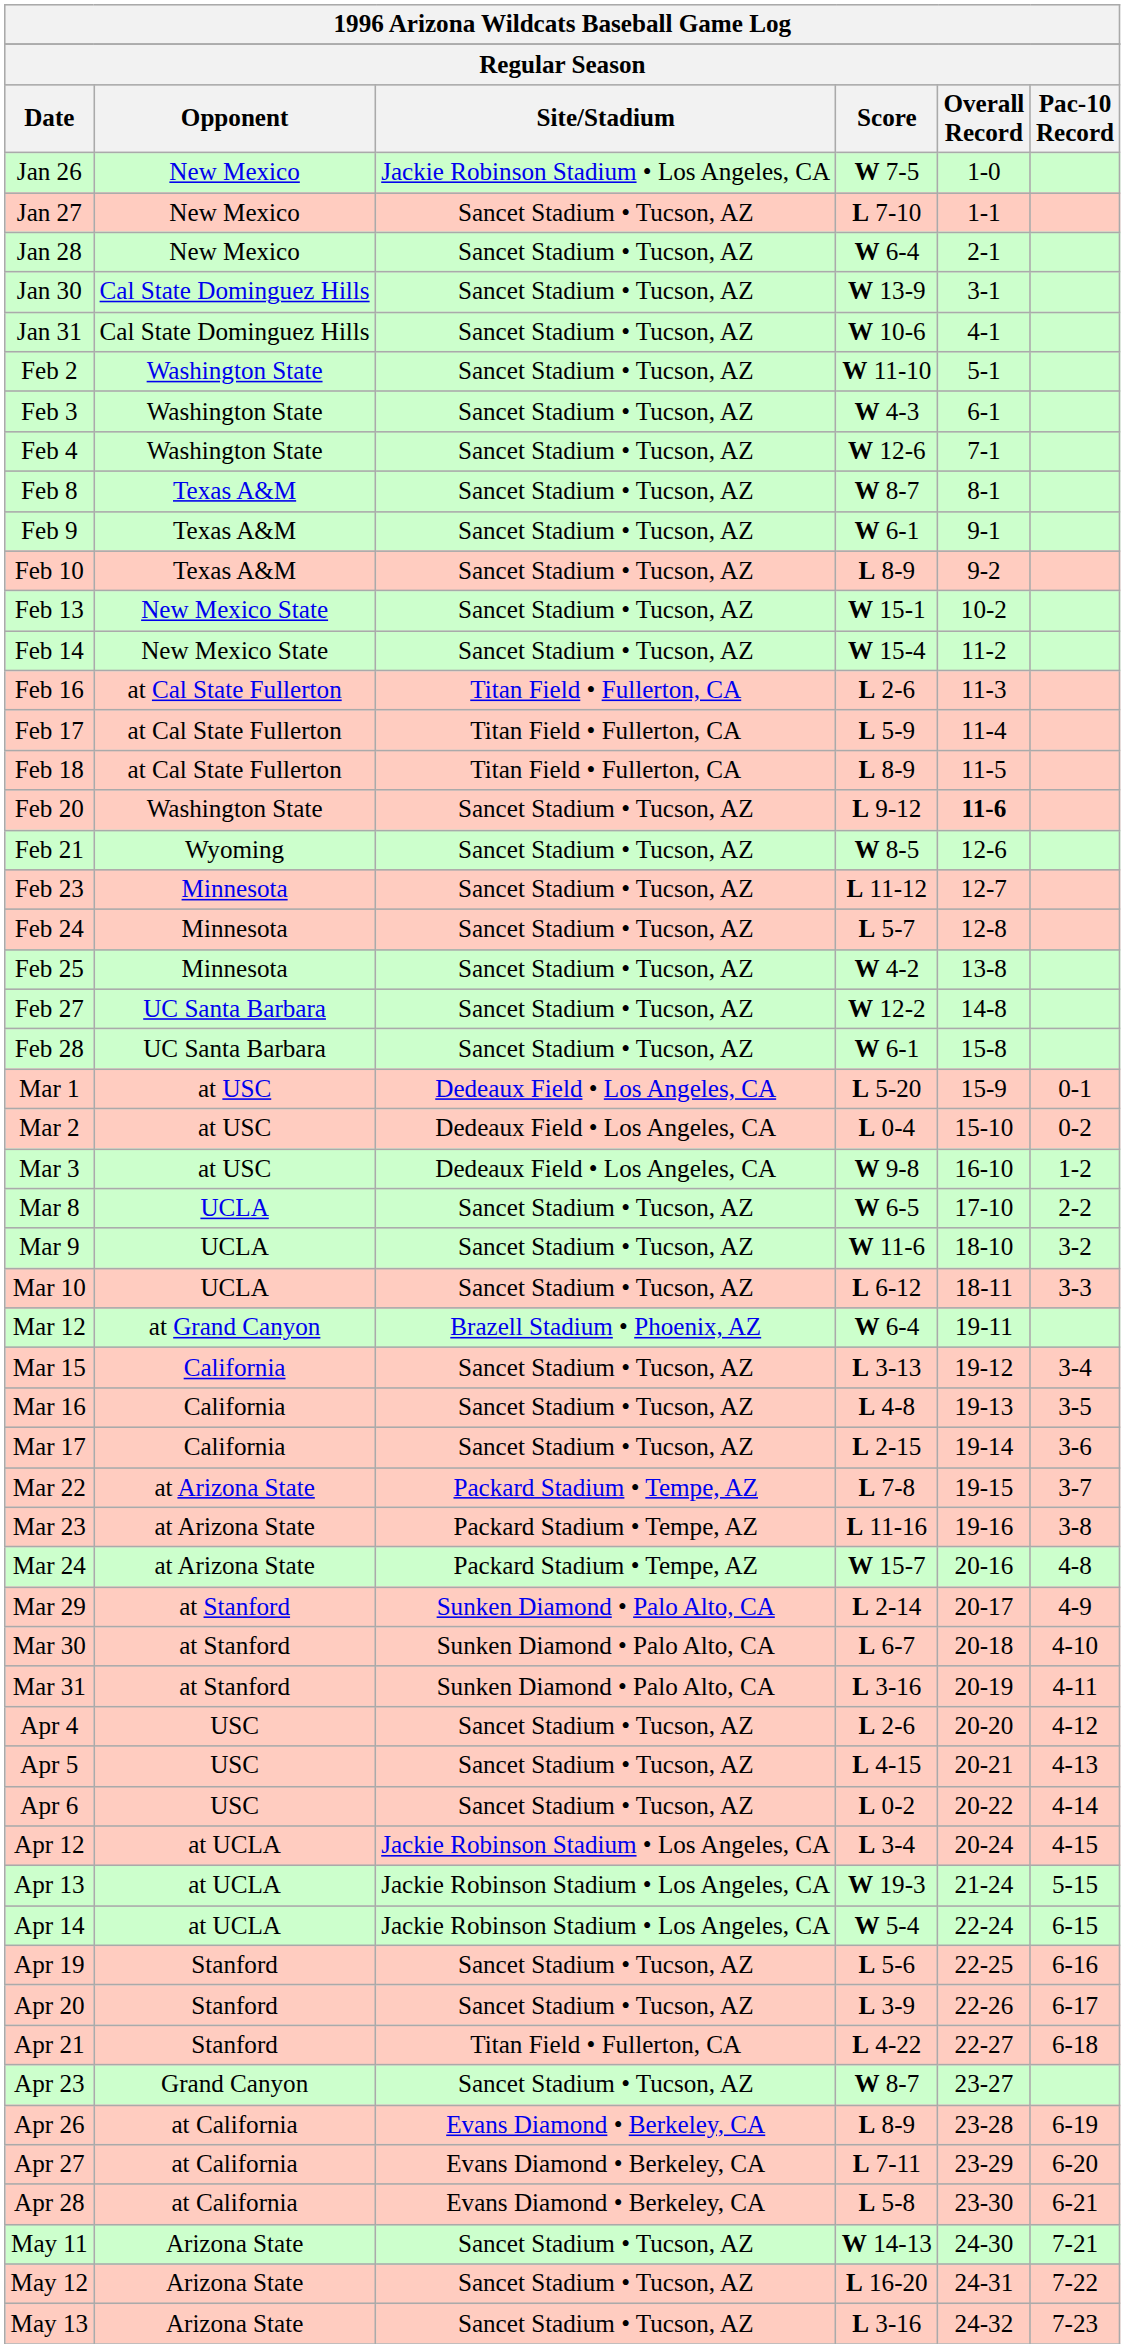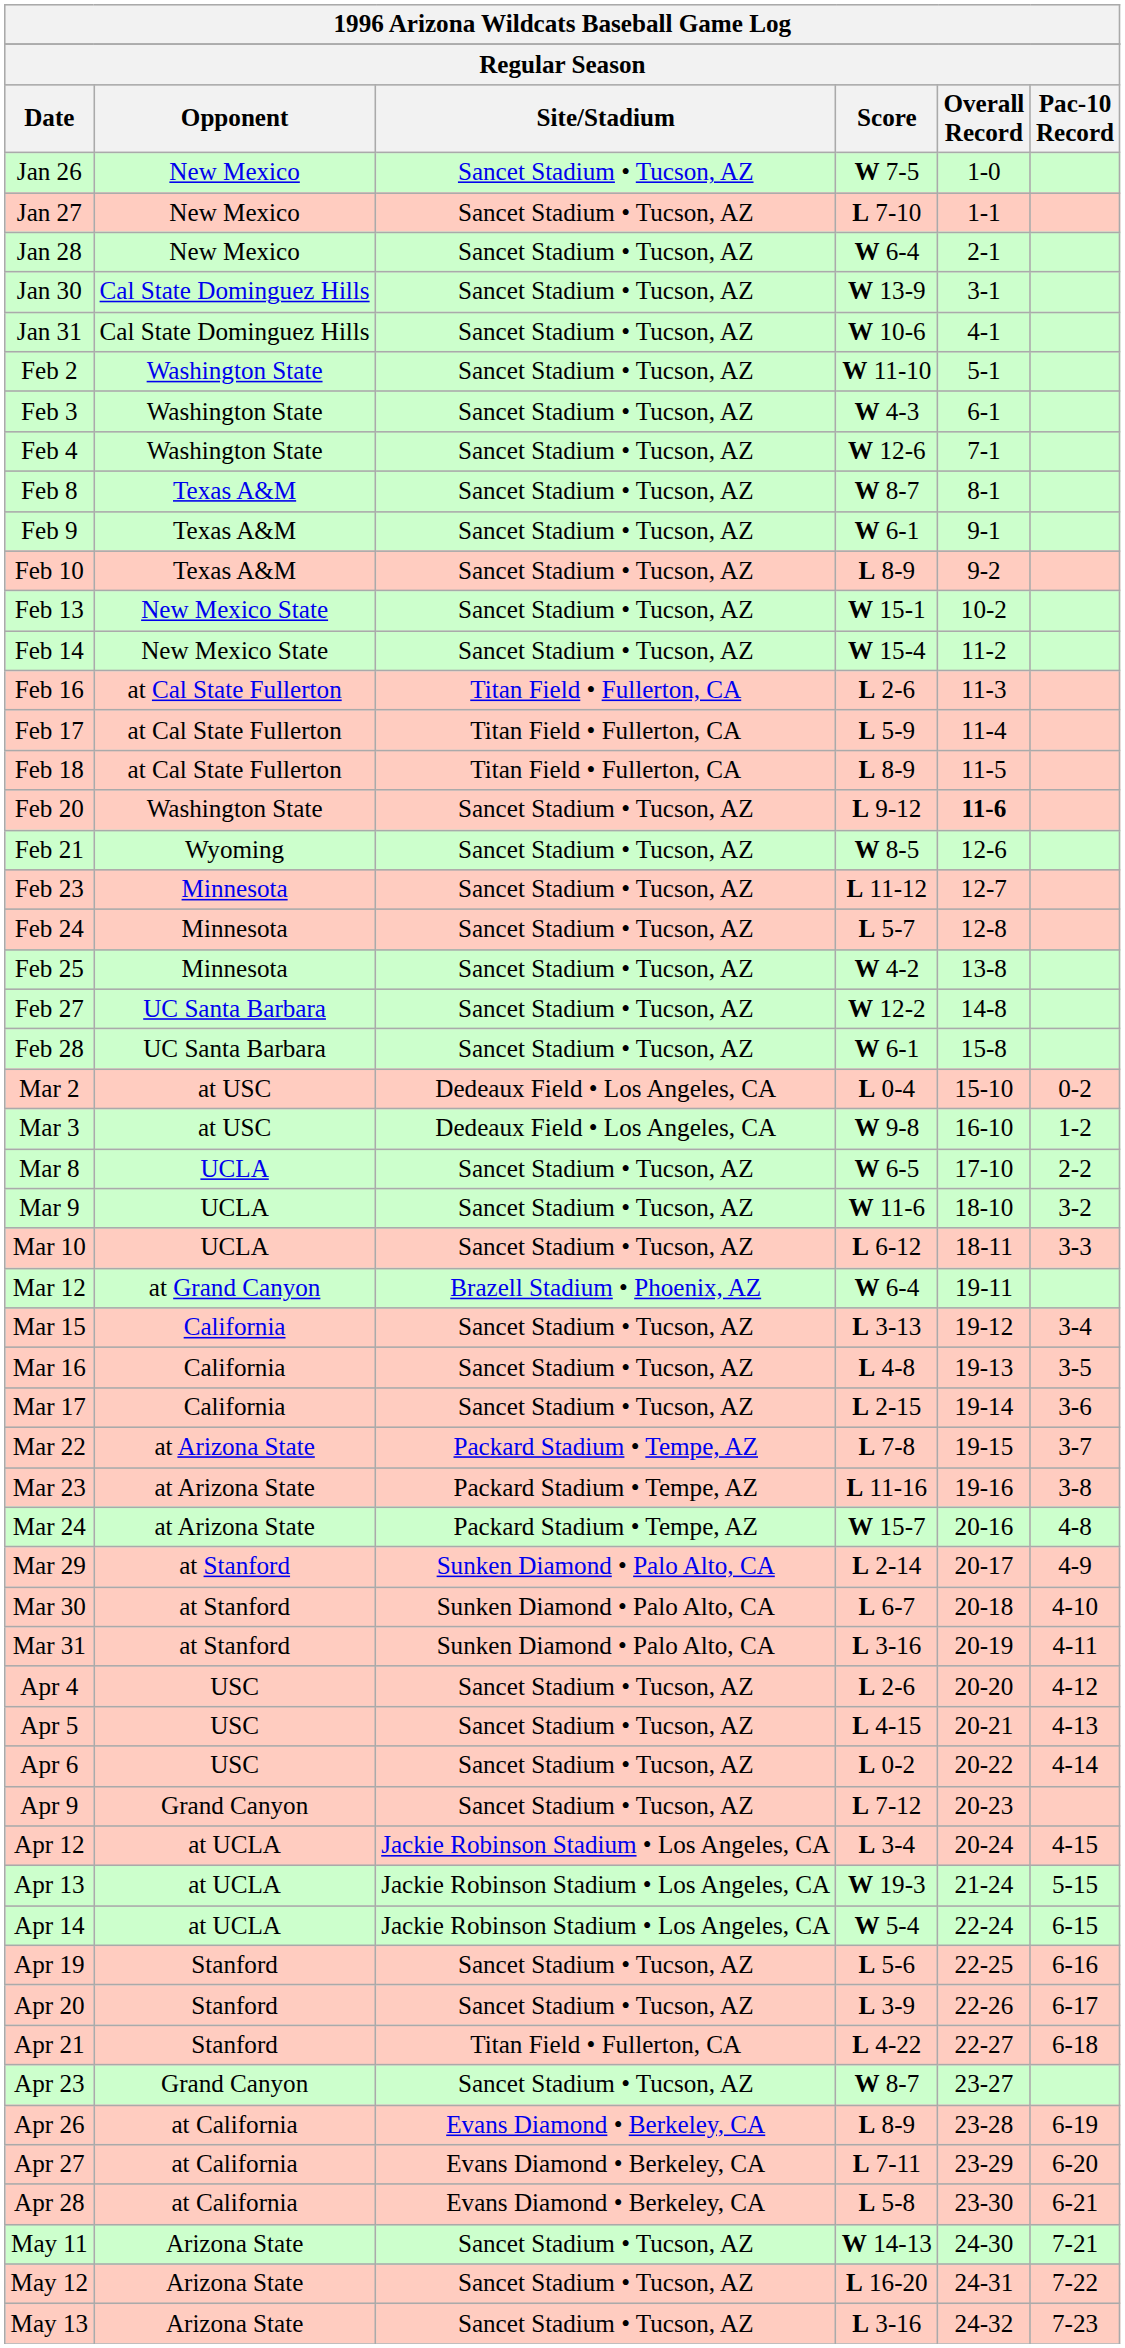(606, 172) Jackie Robinson Stadium • Los Angeles, CA -> (606, 172) Sancet Stadium • Tucson, AZ
- row: (49, 1088)
+ row: (49, 1805)
